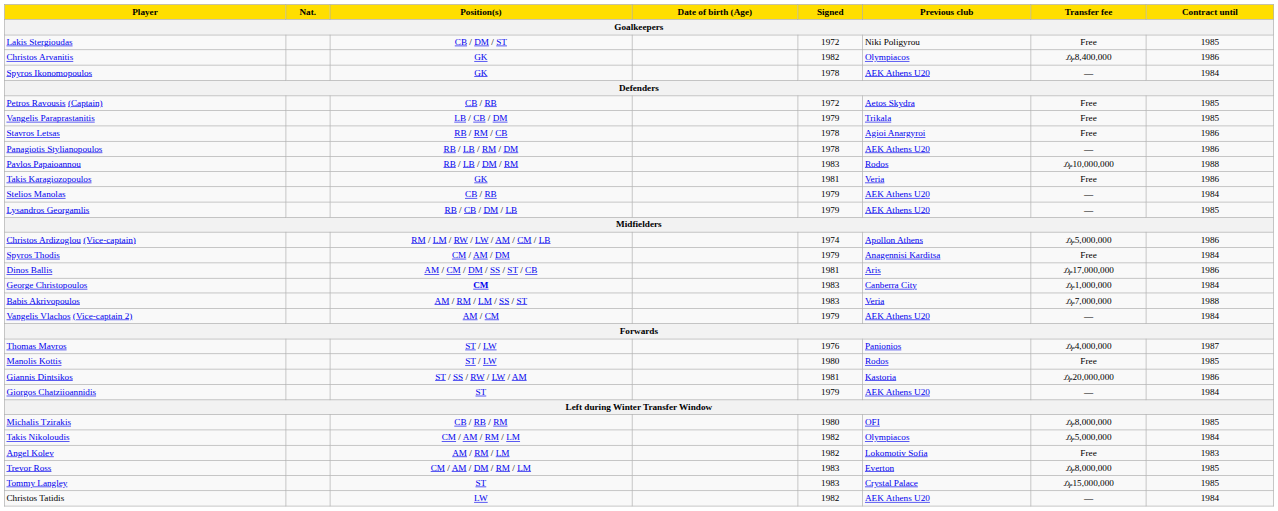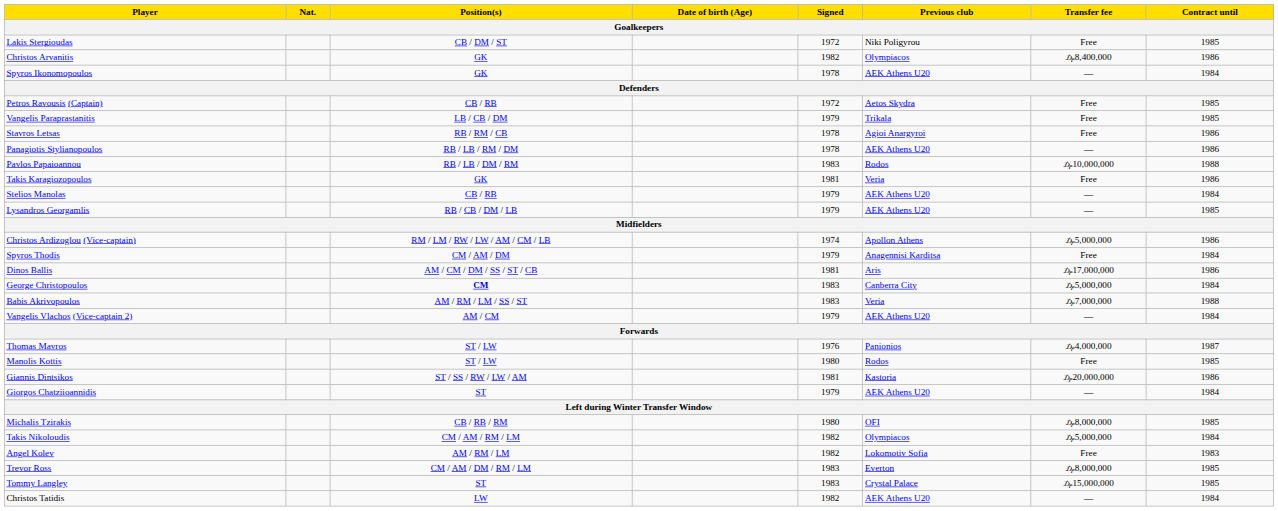(1089, 286) ₯1,000,000 -> (1089, 286) ₯5,000,000
